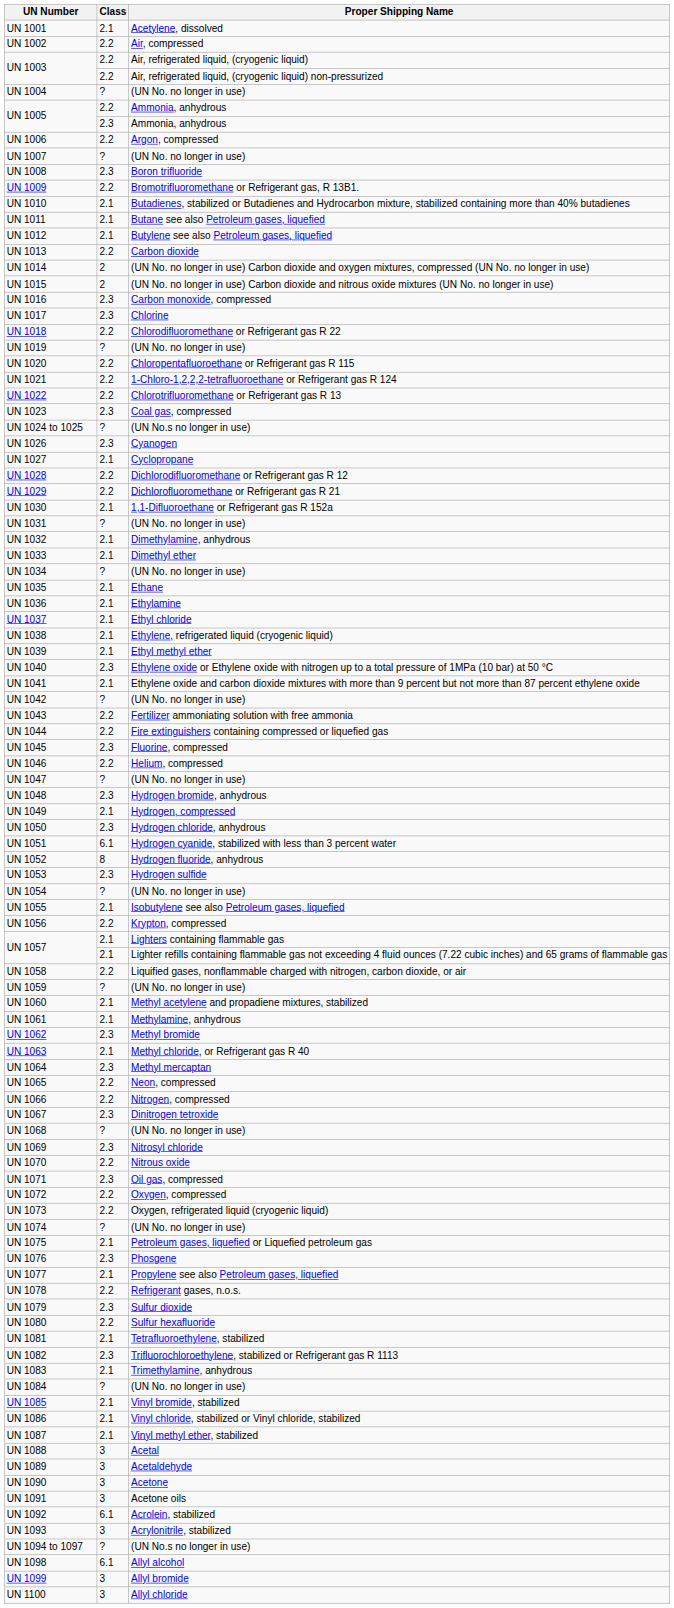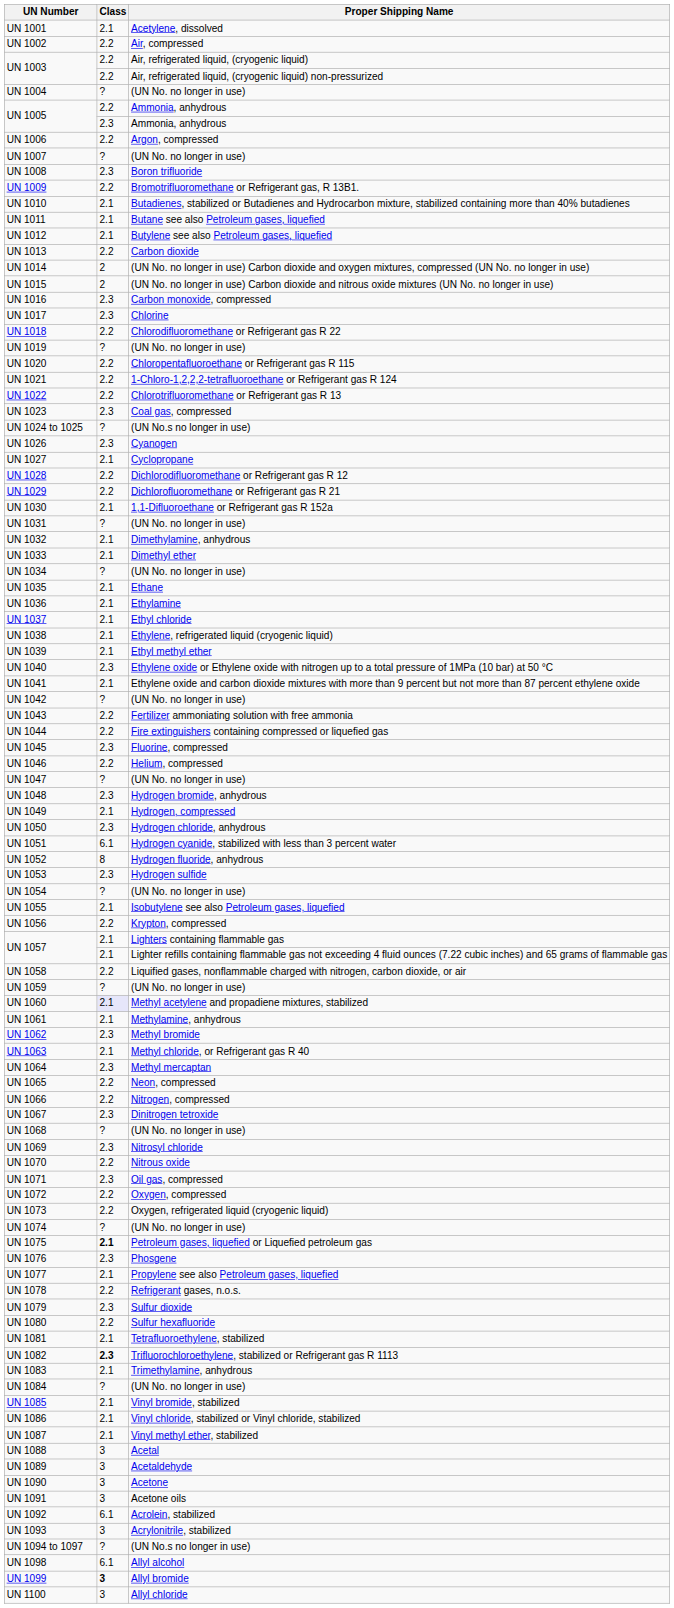(106, 1003) no background -> (106, 1003) lavender background
(106, 1243) normal -> (106, 1243) bold
(106, 1355) normal -> (106, 1355) bold
(102, 1579) normal -> (102, 1579) bold
